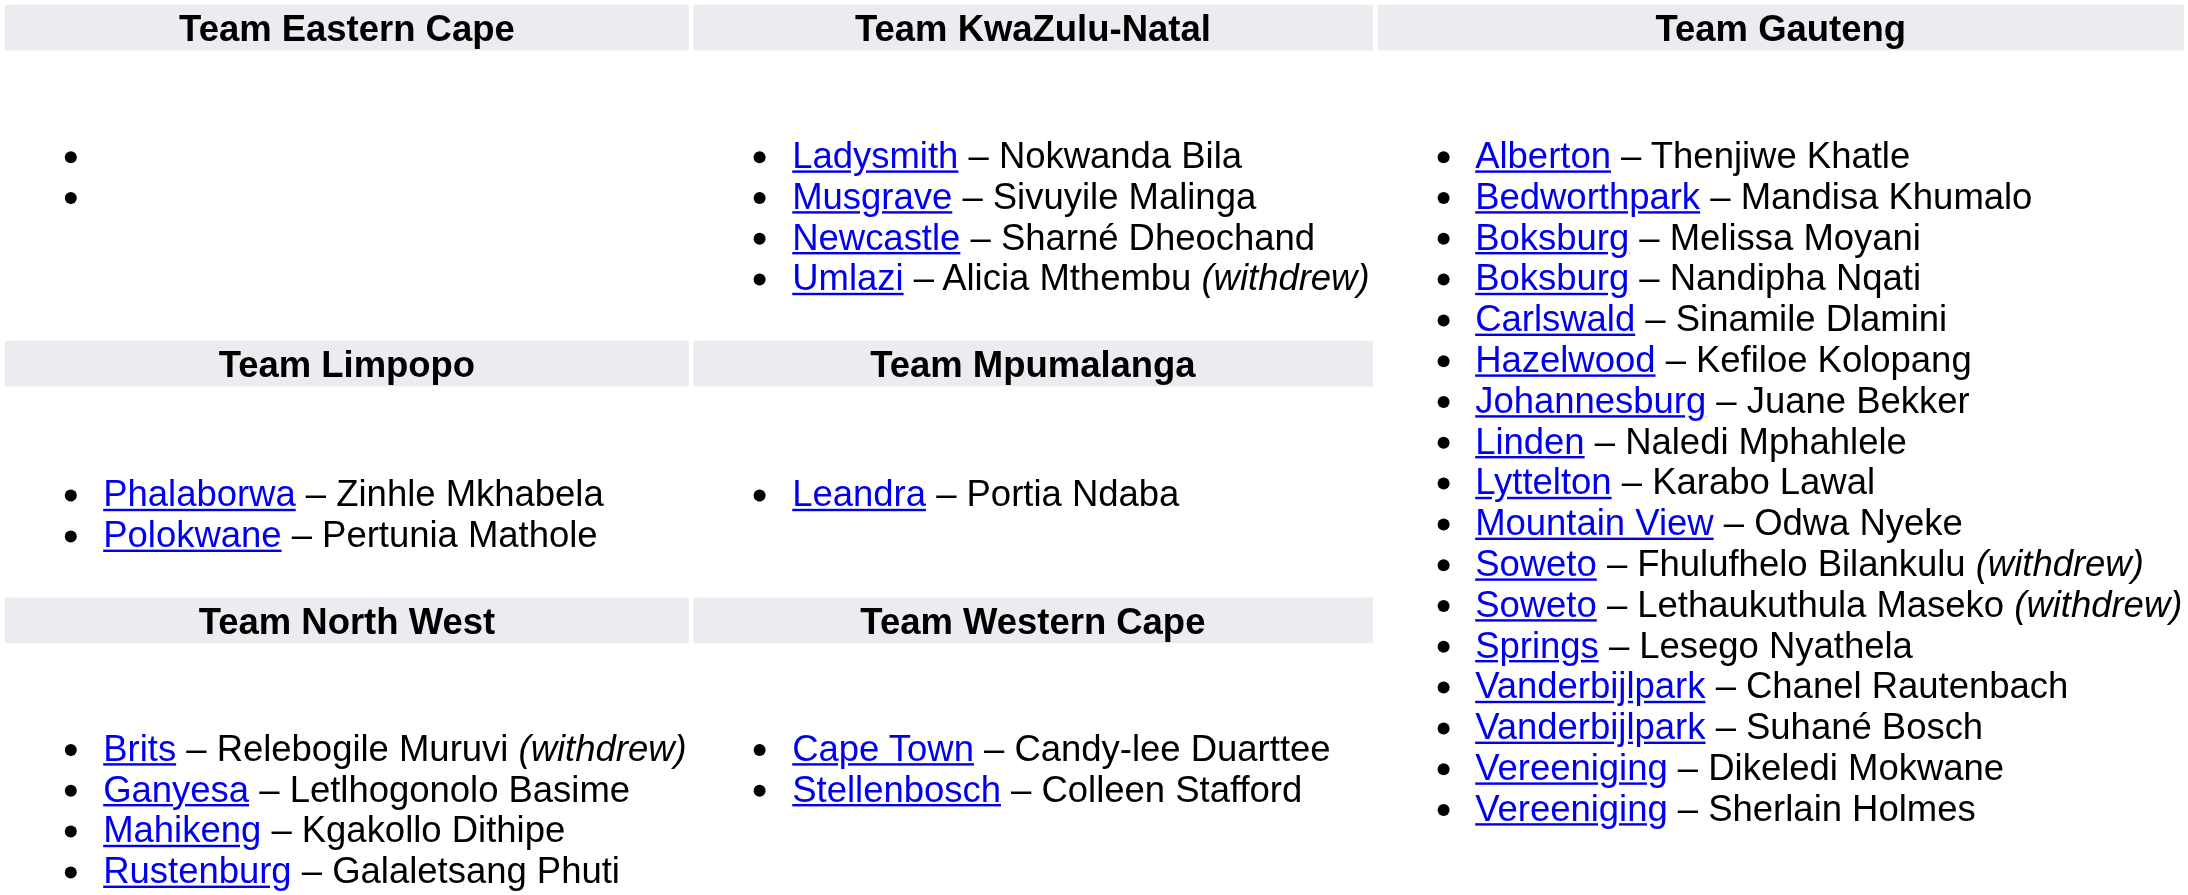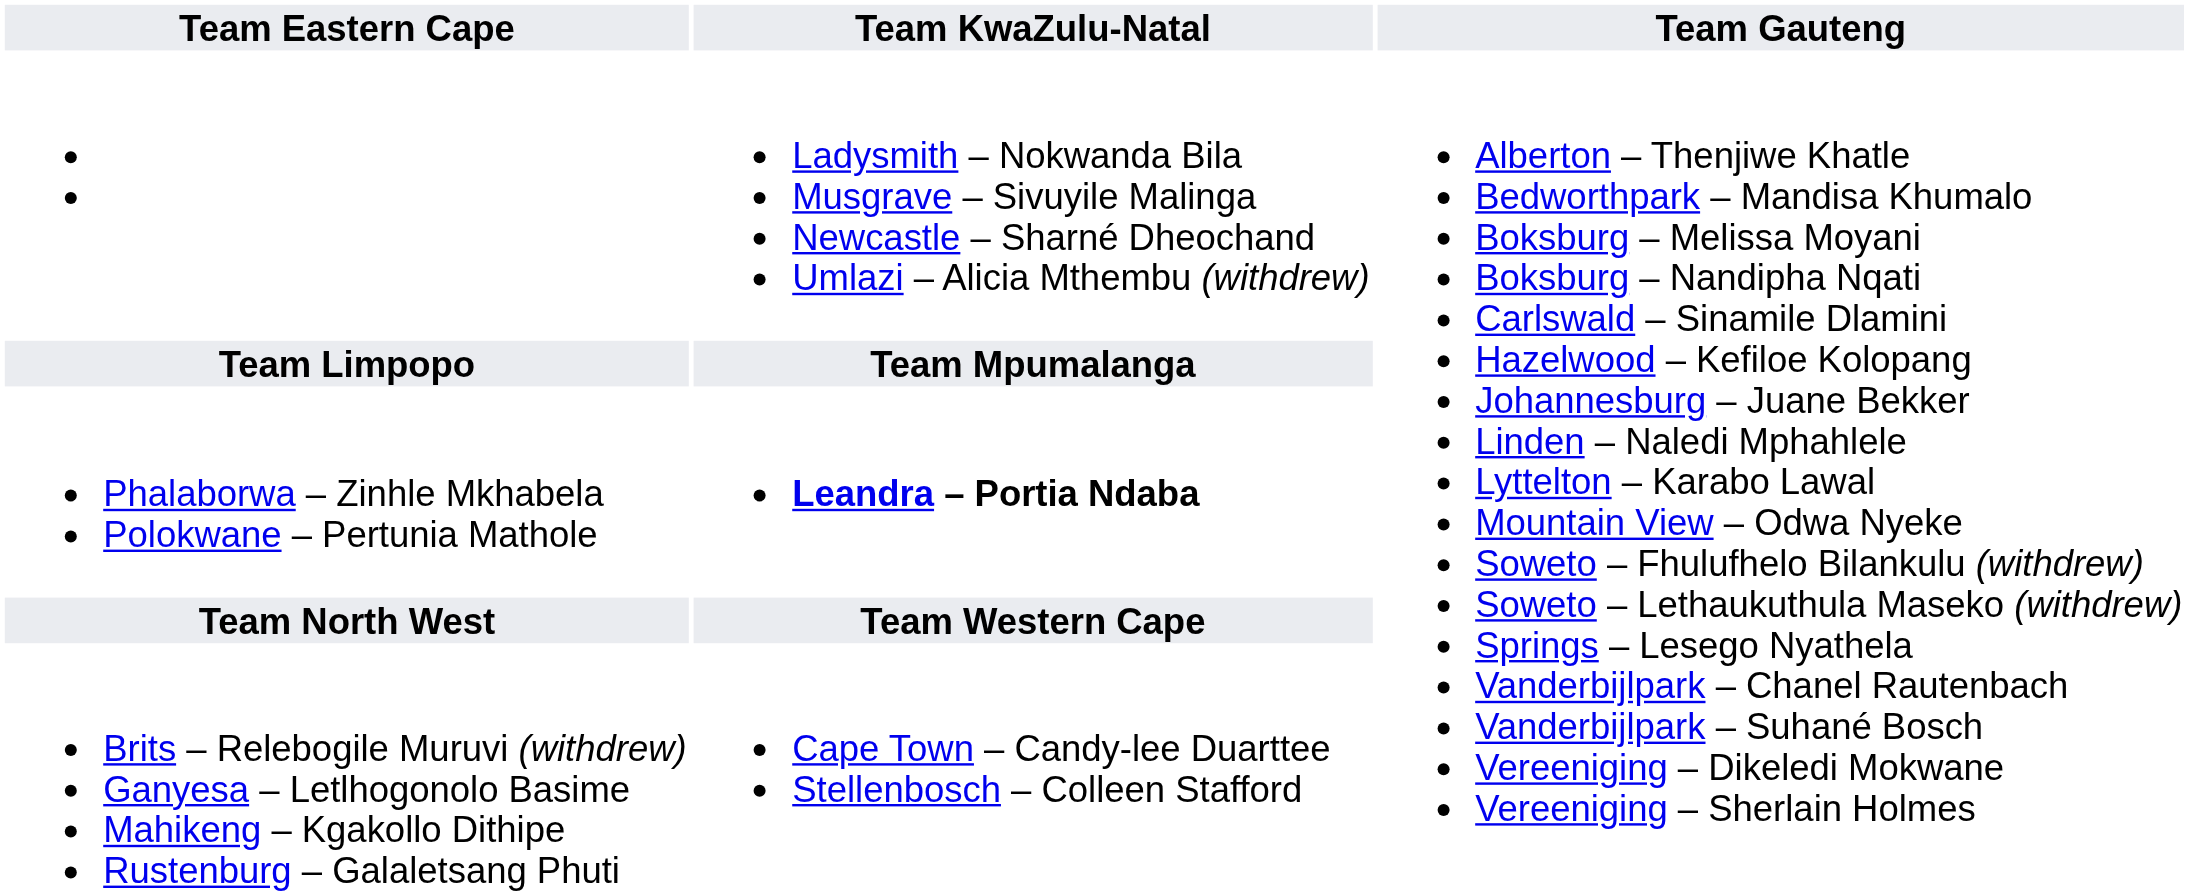(1033, 492) normal -> (1033, 492) bold
